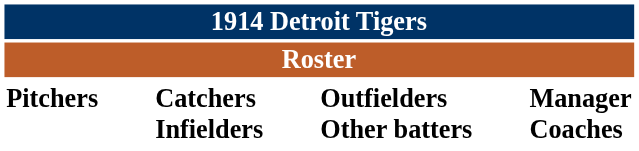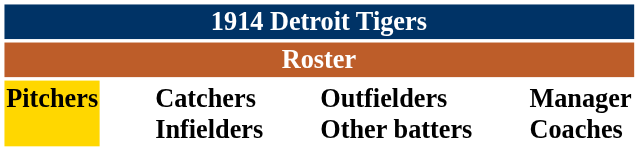(52, 97) no background -> (52, 97) gold background
